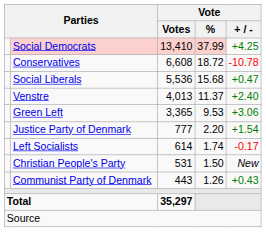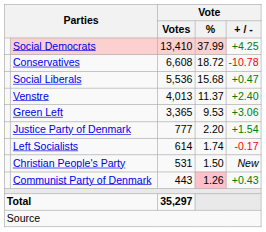(213, 180) no background -> (213, 180) pink background
